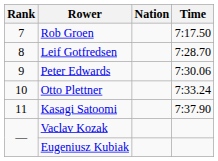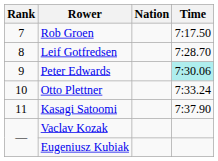(193, 71) no background -> (193, 71) paleturquoise background
